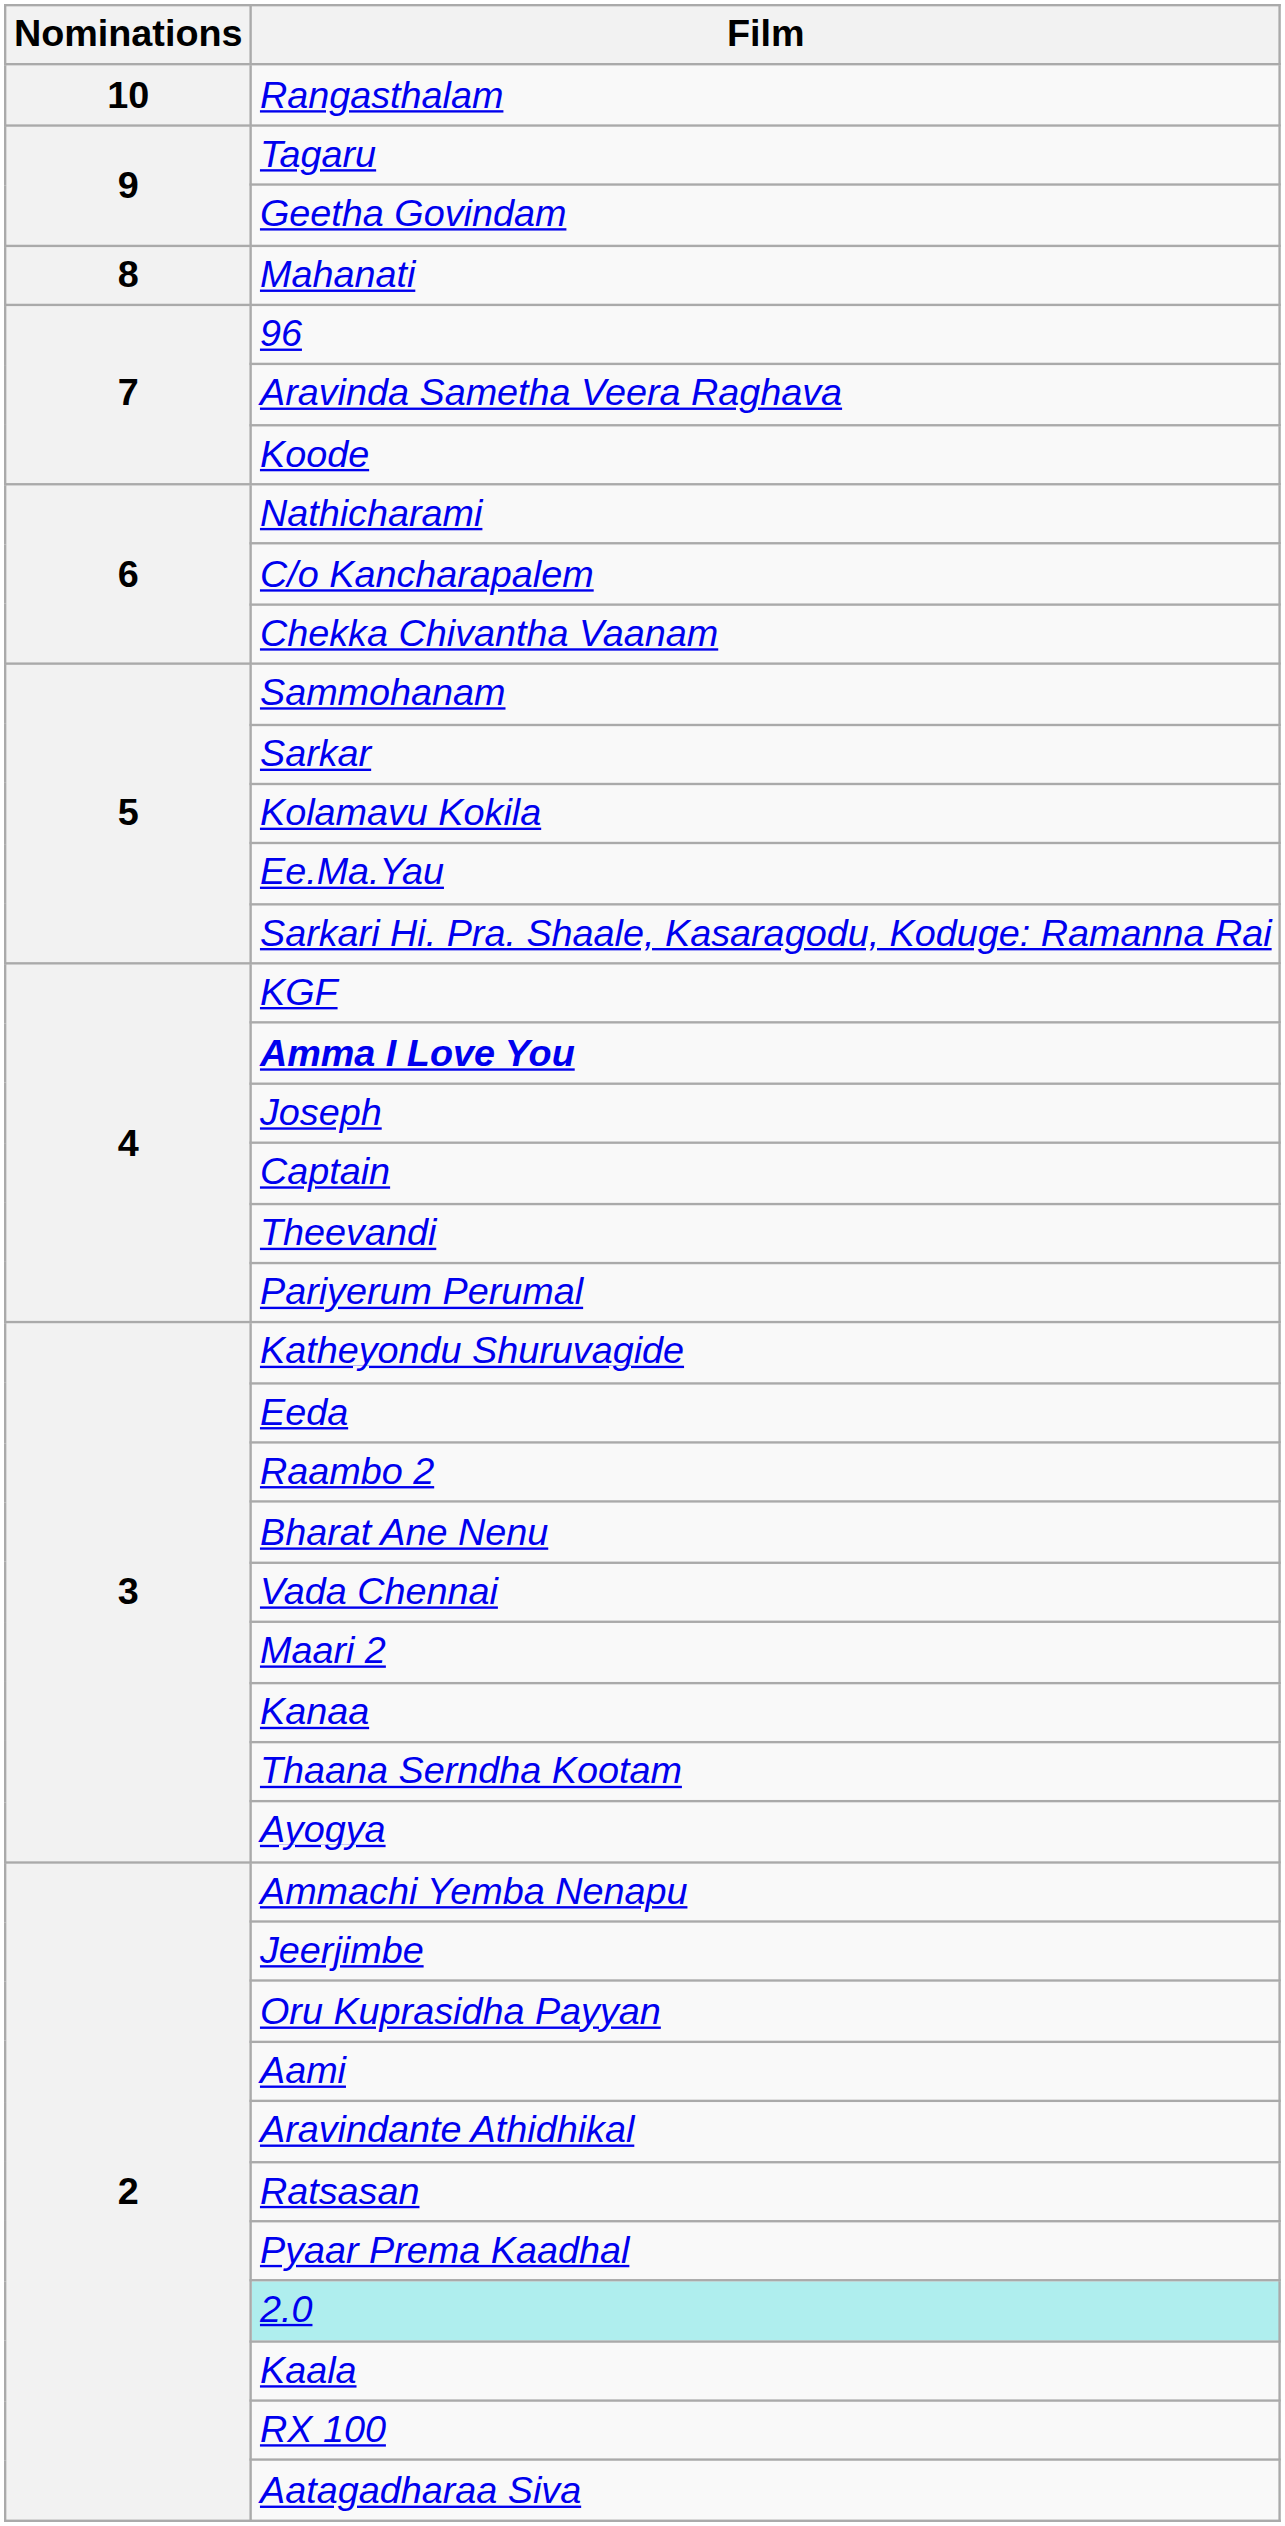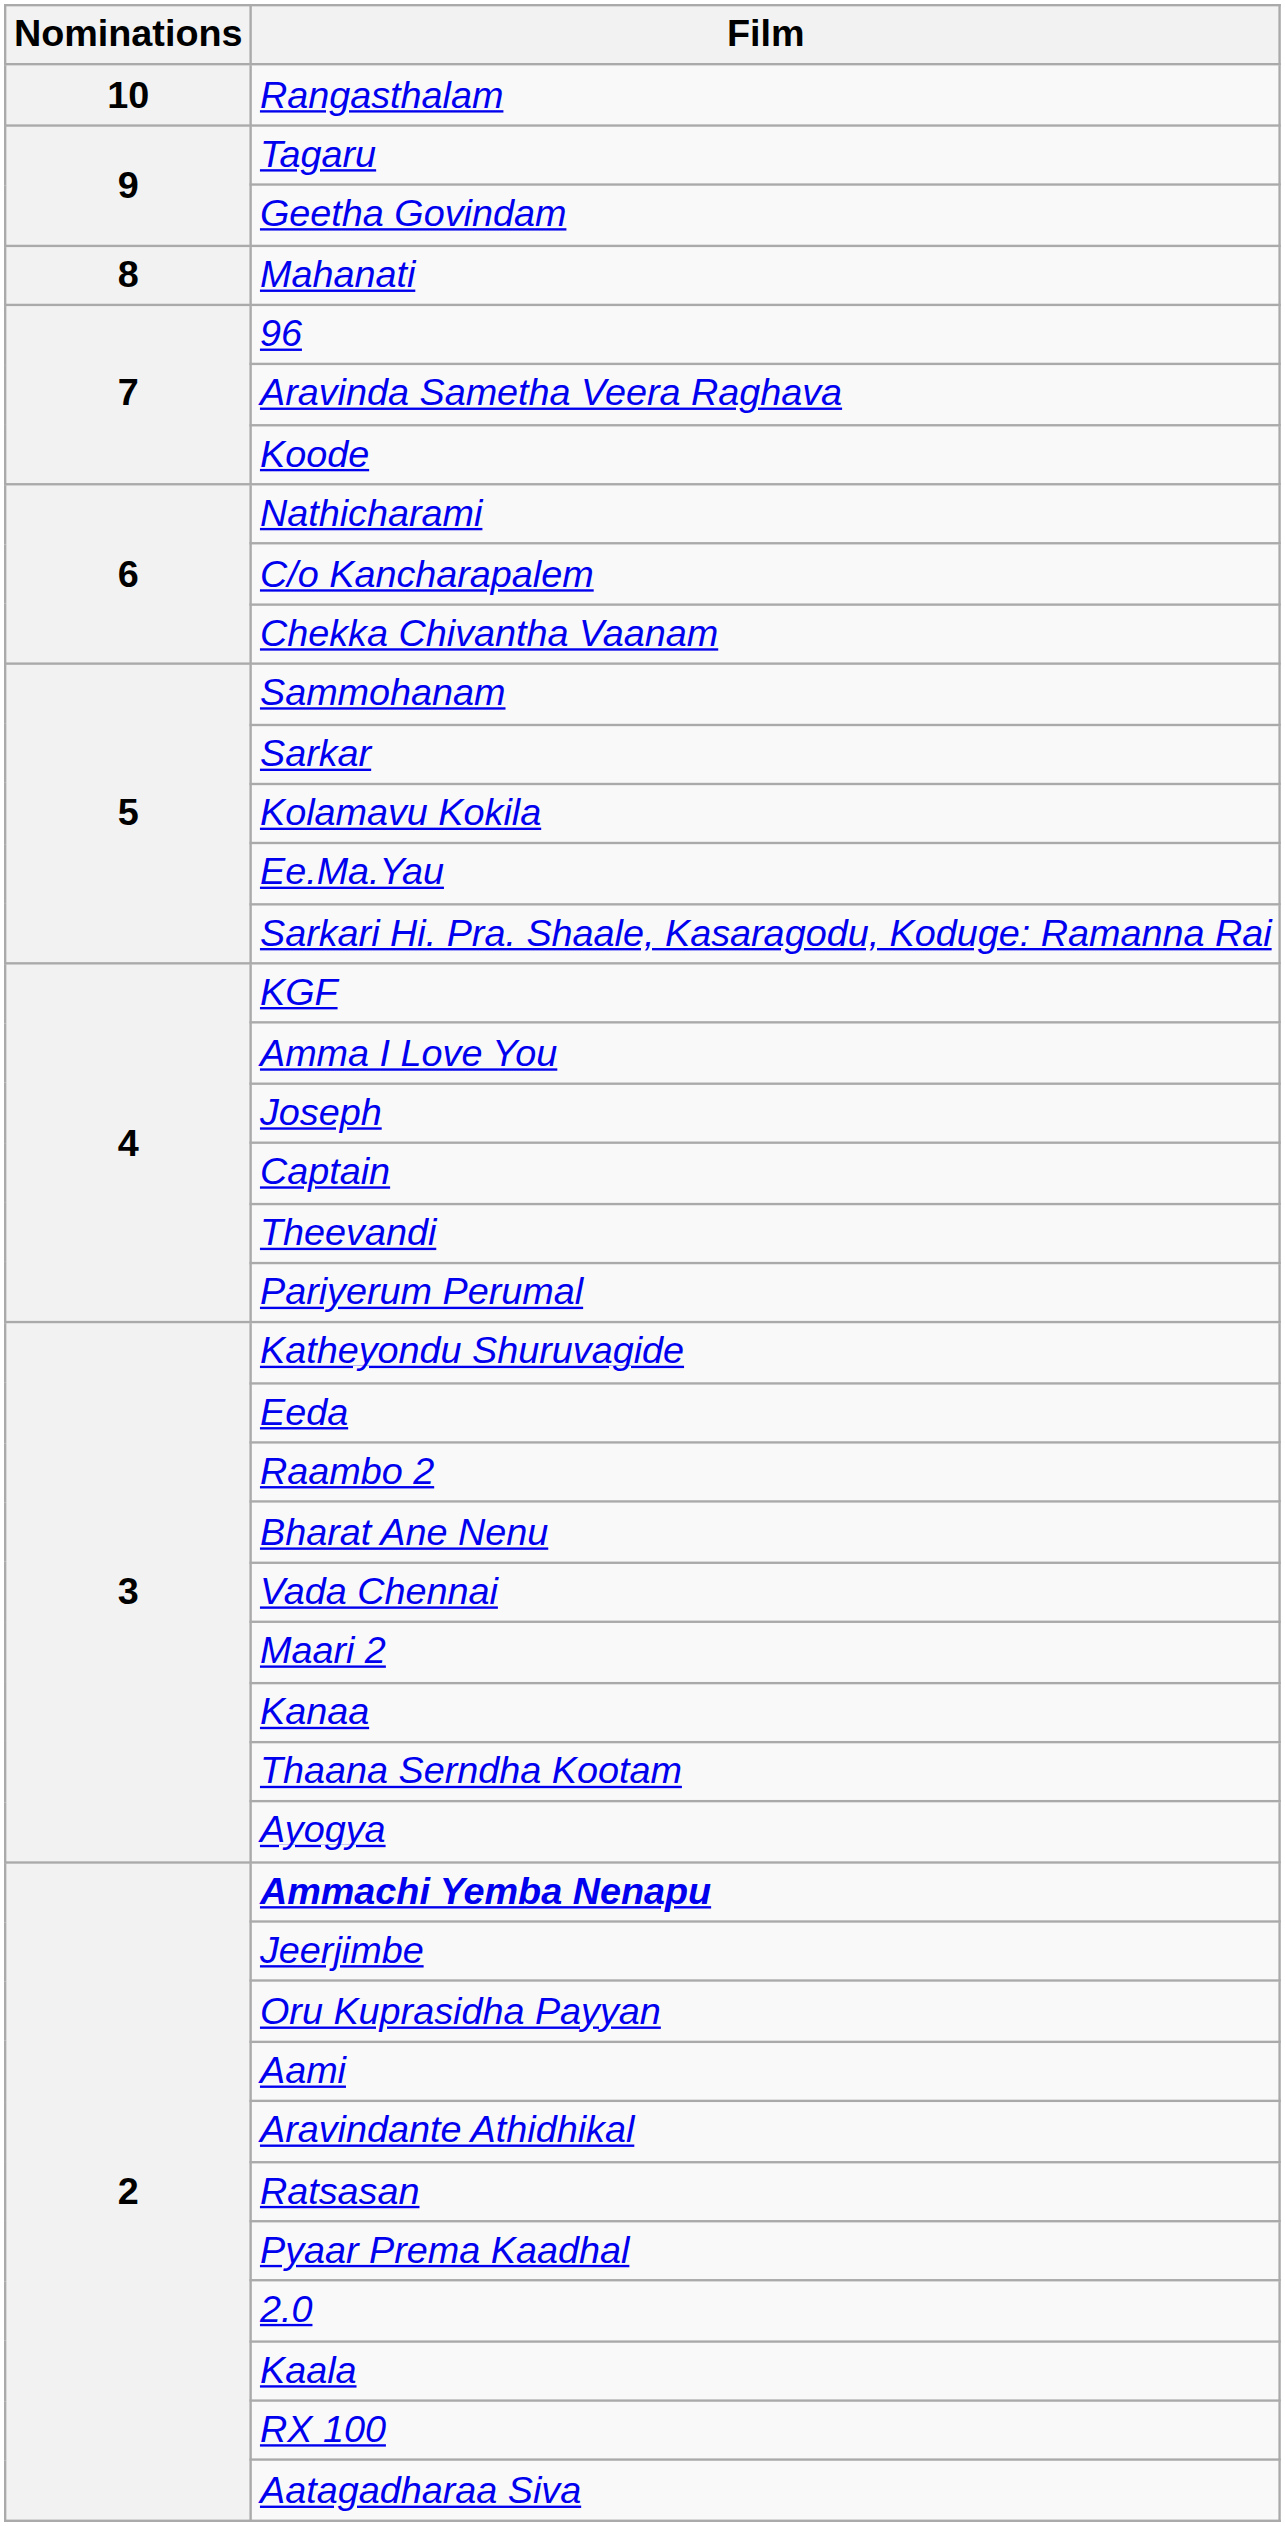(417, 1052) bold -> (409, 1052) normal
(474, 1890) normal -> (486, 1890) bold
(286, 2310) paleturquoise background -> (286, 2310) no background
